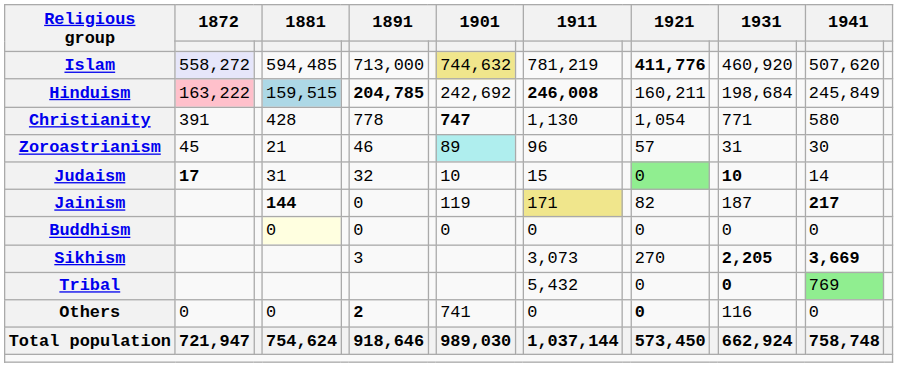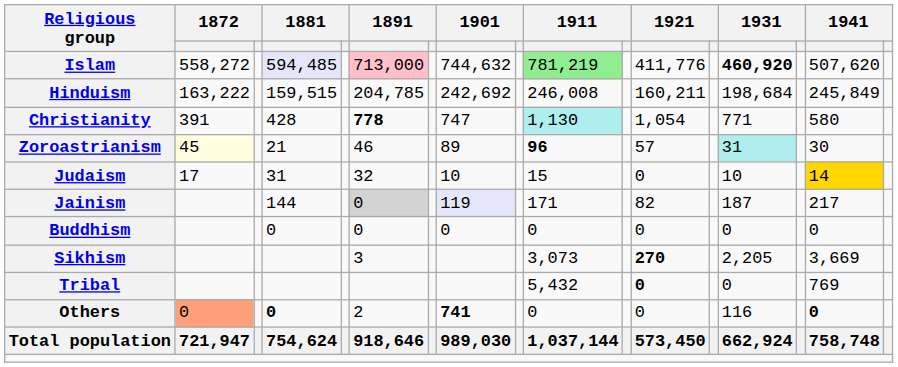(214, 65) lavender background -> (214, 65) no background
(302, 65) no background -> (302, 65) lavender background
(389, 65) no background -> (389, 65) pink background
(476, 65) khaki background -> (476, 65) no background
(563, 65) no background -> (563, 65) lightgreen background
(670, 65) bold -> (670, 65) normal
(757, 65) normal -> (757, 65) bold
(214, 93) pink background -> (214, 93) no background
(302, 93) lightblue background -> (302, 93) no background
(389, 93) bold -> (389, 93) normal
(563, 93) bold -> (563, 93) normal
(368, 121) normal -> (368, 121) bold
(455, 121) bold -> (455, 121) normal
(553, 121) no background -> (553, 121) paleturquoise background
(189, 148) no background -> (189, 148) lightyellow background
(450, 148) paleturquoise background -> (450, 148) no background
(537, 148) normal -> (537, 148) bold
(732, 148) no background -> (732, 148) paleturquoise background
(189, 176) bold -> (189, 176) normal
(640, 176) lightgreen background -> (640, 176) no background
(732, 176) bold -> (732, 176) normal
(819, 176) no background -> (819, 176) gold background
(281, 203) bold -> (281, 203) normal
(358, 203) no background -> (358, 203) lightgrey background
(455, 203) no background -> (455, 203) lavender background
(543, 203) khaki background -> (543, 203) no background
(824, 203) bold -> (824, 203) normal
(271, 231) lightyellow background -> (271, 231) no background
(650, 258) normal -> (650, 258) bold
(747, 258) bold -> (747, 258) normal
(834, 258) bold -> (834, 258) normal
(640, 286) normal -> (640, 286) bold
(727, 286) bold -> (727, 286) normal
(824, 286) lightgreen background -> (824, 286) no background
(184, 313) no background -> (184, 313) lightsalmon background
(271, 313) normal -> (271, 313) bold
(358, 313) bold -> (358, 313) normal
(455, 313) normal -> (455, 313) bold
(640, 313) bold -> (640, 313) normal
(814, 313) normal -> (814, 313) bold
